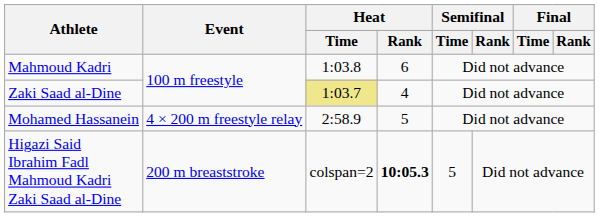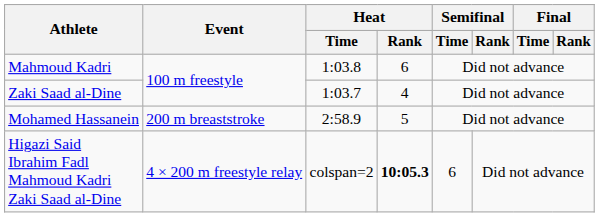(341, 93) khaki background -> (341, 93) no background
(224, 118) 4 × 200 m freestyle relay -> (205, 118) 200 m breaststroke
(205, 172) 200 m breaststroke -> (224, 172) 4 × 200 m freestyle relay
(452, 172) 5 -> (452, 172) 6
